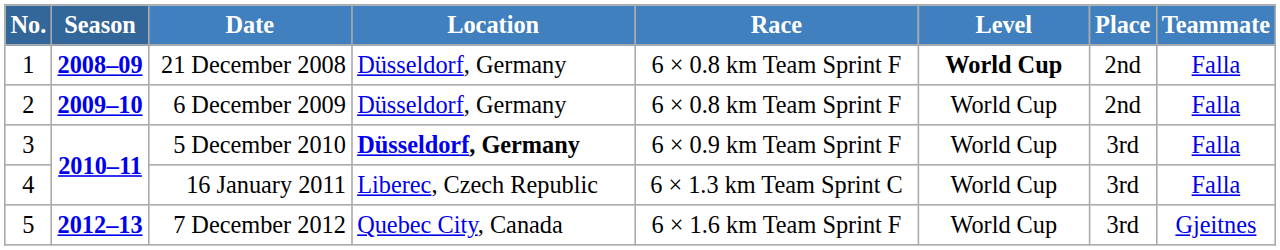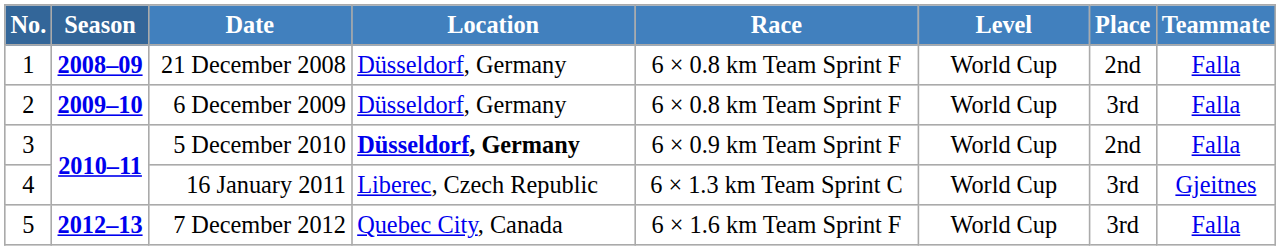(1004, 64) bold -> (1004, 64) normal
(1123, 104) 2nd -> (1123, 104) 3rd
(1123, 145) 3rd -> (1123, 145) 2nd
(1216, 185) Falla -> (1216, 185) Gjeitnes
(1216, 225) Gjeitnes -> (1216, 225) Falla
